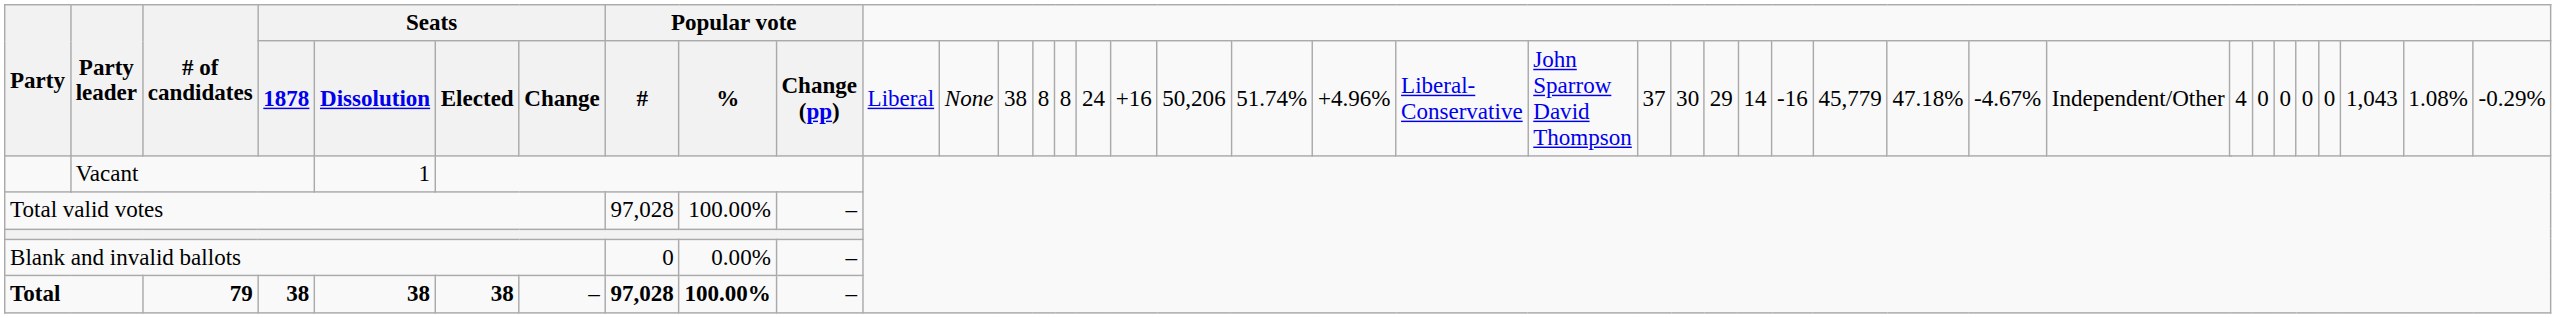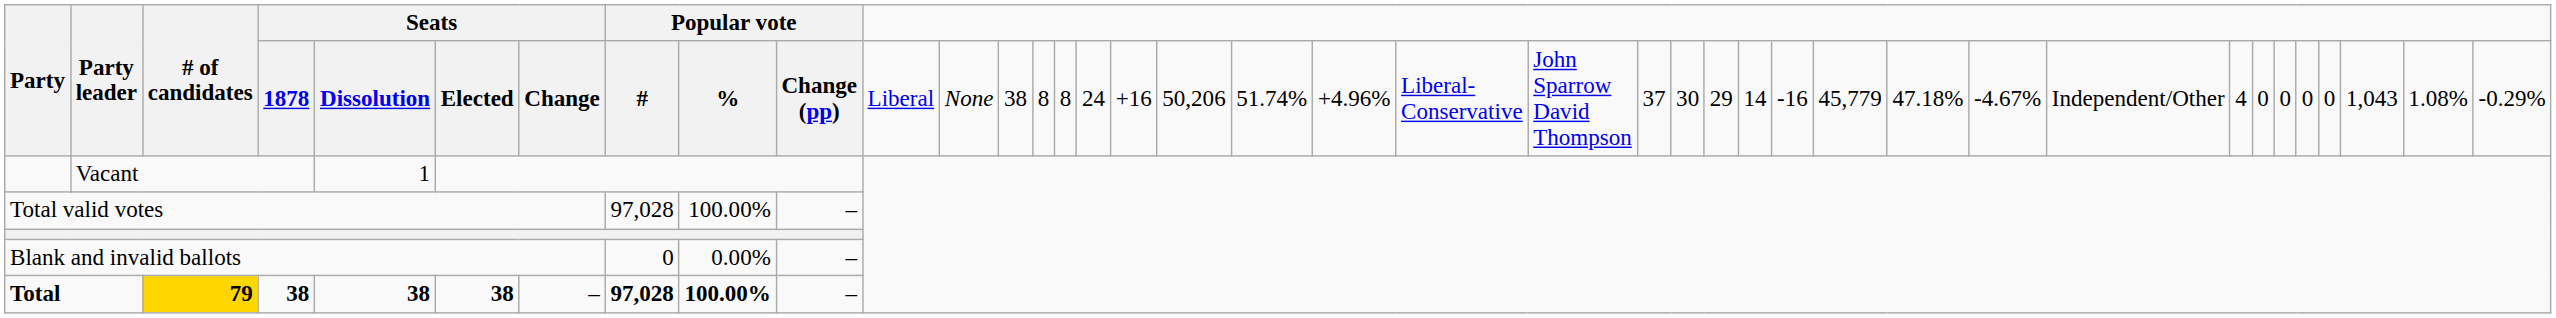(241, 293) no background -> (241, 293) gold background
